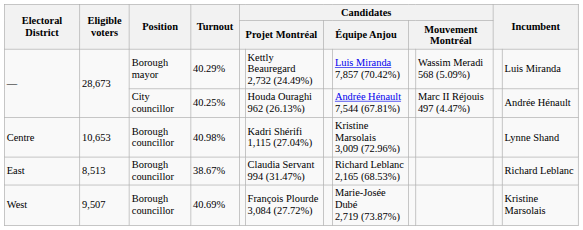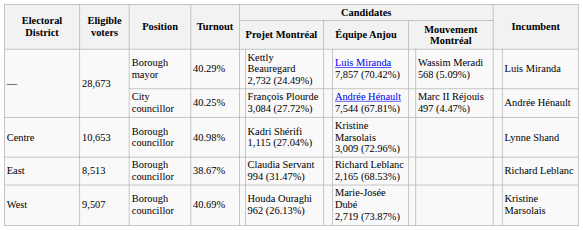(280, 103) Houda Ouraghi 962 (26.13%) -> (283, 103) François Plourde 3,084 (27.72%)
(283, 205) François Plourde 3,084 (27.72%) -> (280, 205) Houda Ouraghi 962 (26.13%)
